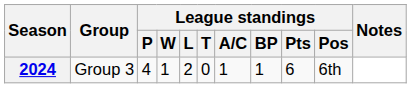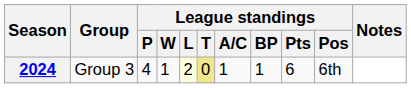(188, 69) no background -> (188, 69) lightyellow background
(206, 69) no background -> (206, 69) khaki background
